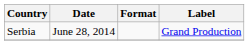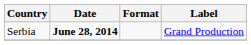(84, 31) normal -> (85, 31) bold
